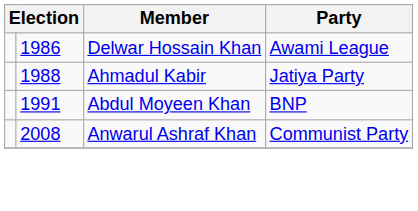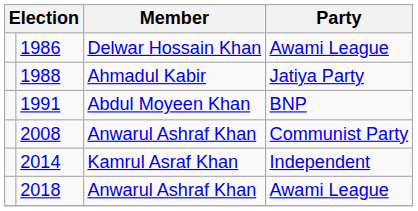+ row: (40, 162)
+ row: (40, 190)
